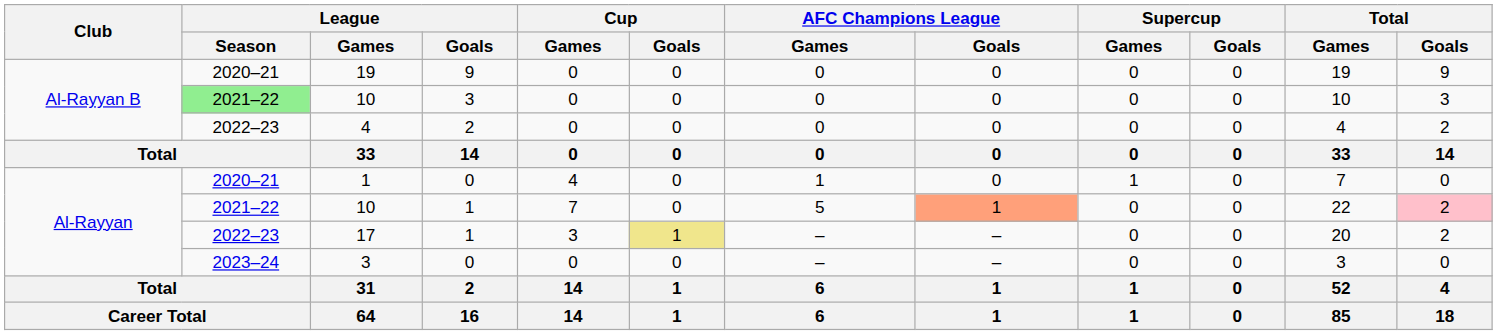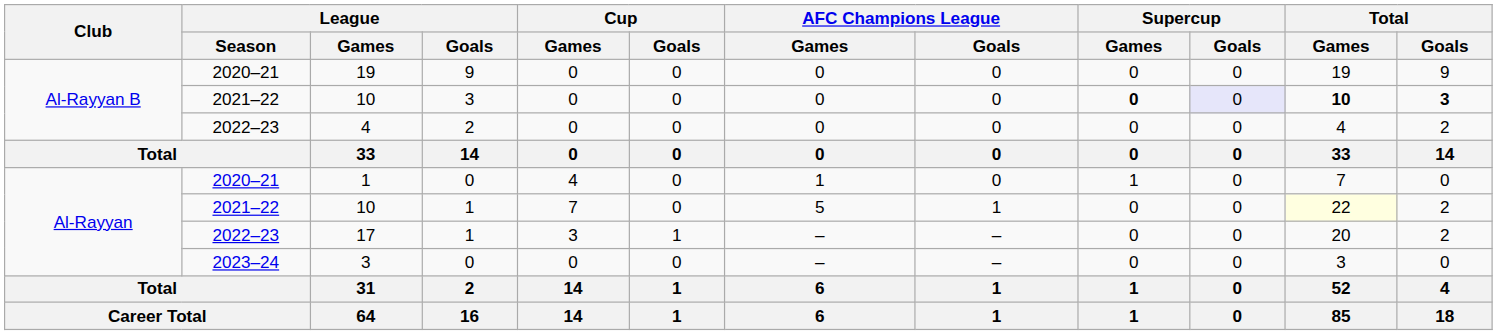(246, 100) lightgreen background -> (246, 100) no background
(1134, 100) normal -> (1134, 100) bold
(1237, 100) no background -> (1237, 100) lavender background
(1341, 100) normal -> (1341, 100) bold
(1445, 100) normal -> (1445, 100) bold
(996, 208) lightsalmon background -> (996, 208) no background
(1341, 208) no background -> (1341, 208) lightyellow background
(1445, 208) pink background -> (1445, 208) no background
(677, 235) khaki background -> (677, 235) no background
